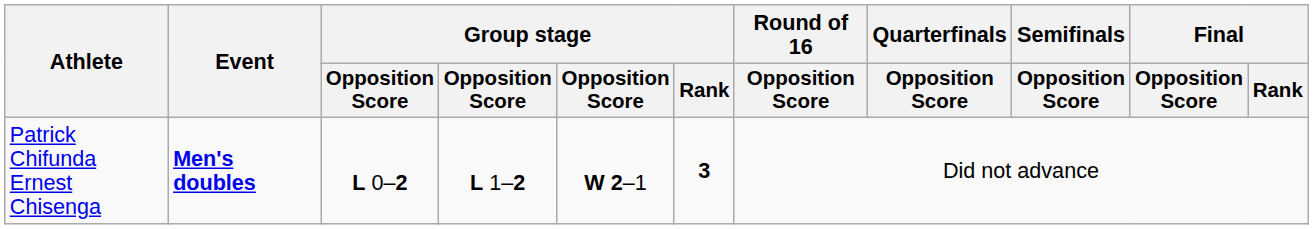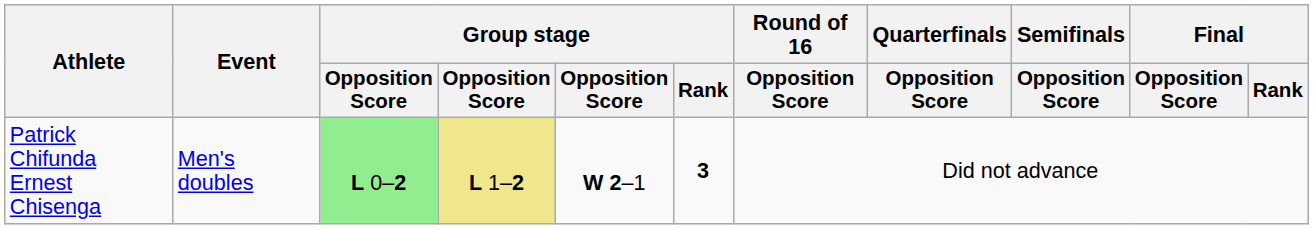(215, 171) bold -> (216, 171) normal
(380, 183) no background -> (379, 183) lightgreen background
(498, 183) no background -> (497, 183) khaki background
